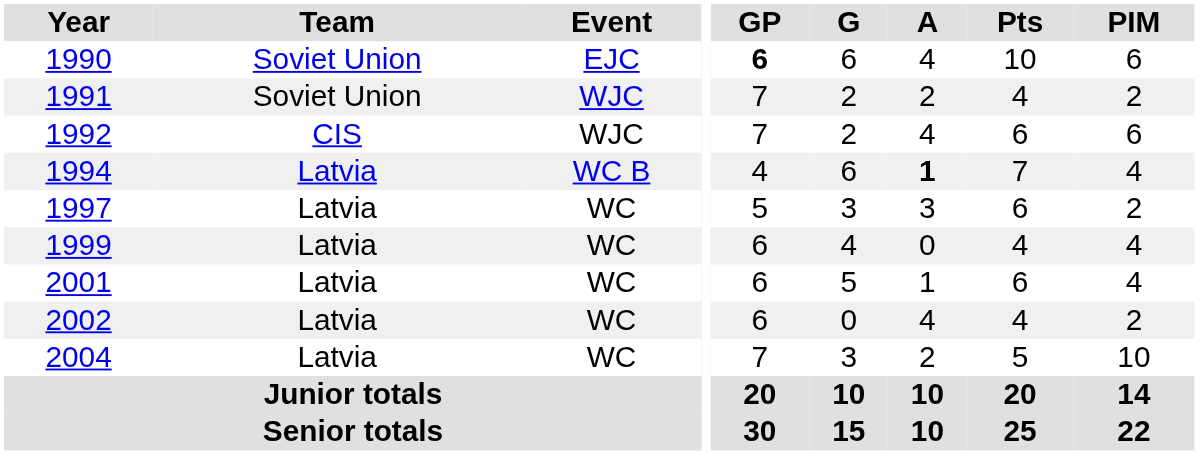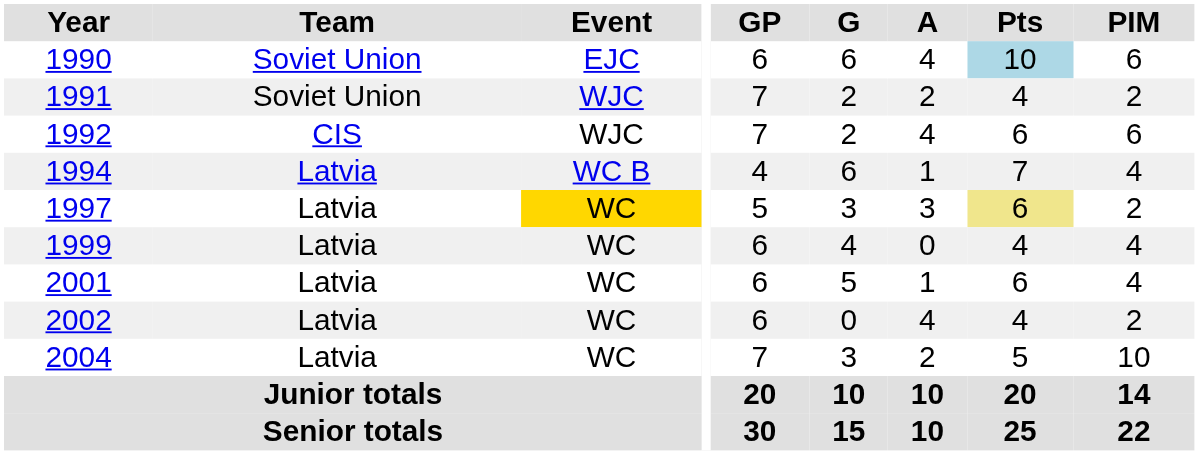(760, 59) bold -> (760, 59) normal
(1020, 59) no background -> (1020, 59) lightblue background
(927, 170) bold -> (927, 170) normal
(612, 208) no background -> (612, 208) gold background
(1020, 208) no background -> (1020, 208) khaki background
